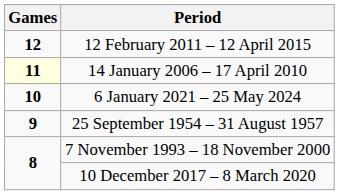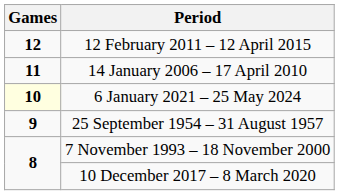(33, 70) lightyellow background -> (33, 70) no background
(33, 96) no background -> (33, 96) lightyellow background
